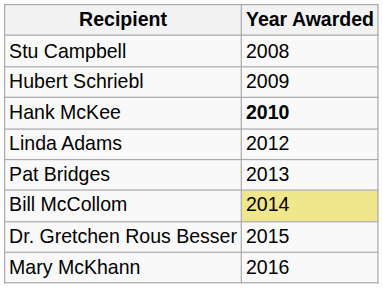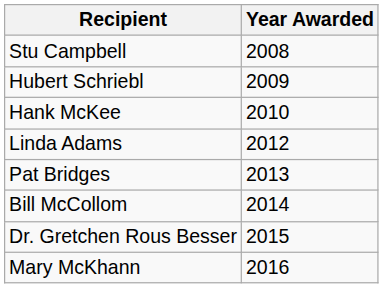(268, 112) bold -> (268, 112) normal
(268, 205) khaki background -> (268, 205) no background
